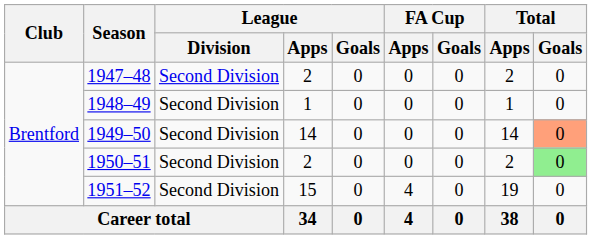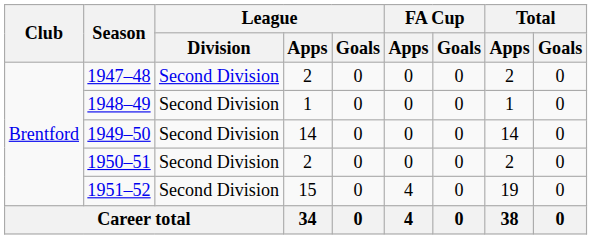(560, 133) lightsalmon background -> (560, 133) no background
(560, 162) lightgreen background -> (560, 162) no background
